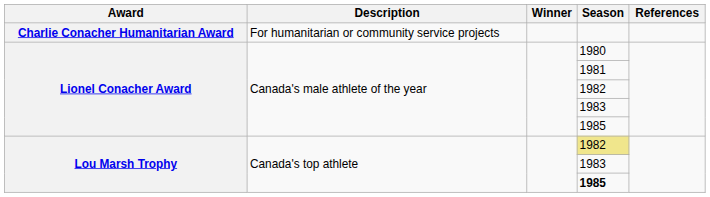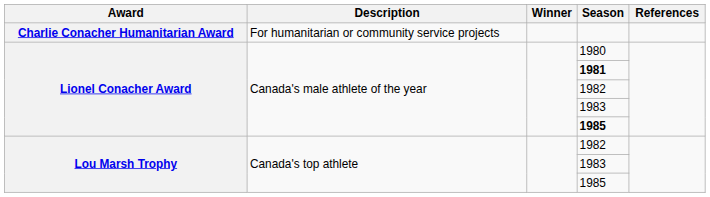(593, 70) normal -> (593, 70) bold
(593, 126) normal -> (593, 126) bold
(593, 145) khaki background -> (593, 145) no background
(593, 182) bold -> (593, 182) normal
